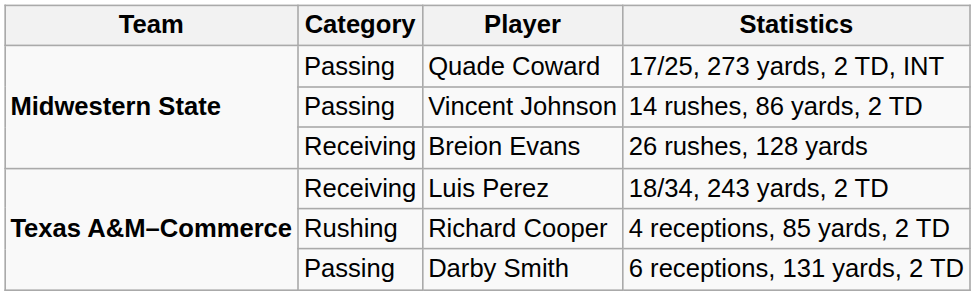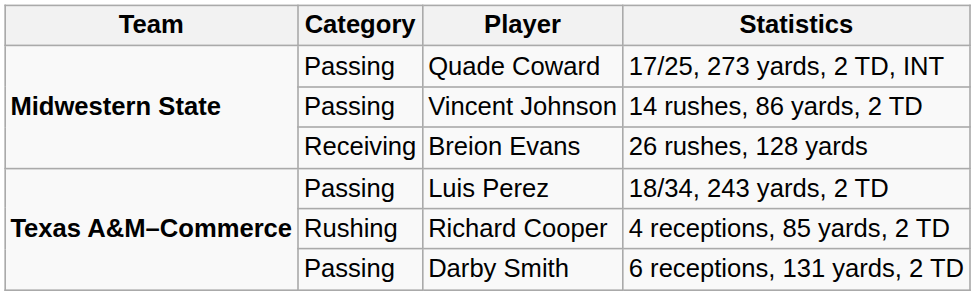(360, 187) Receiving -> (349, 187) Passing
